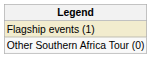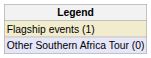(76, 45) no background -> (76, 45) lavender background
